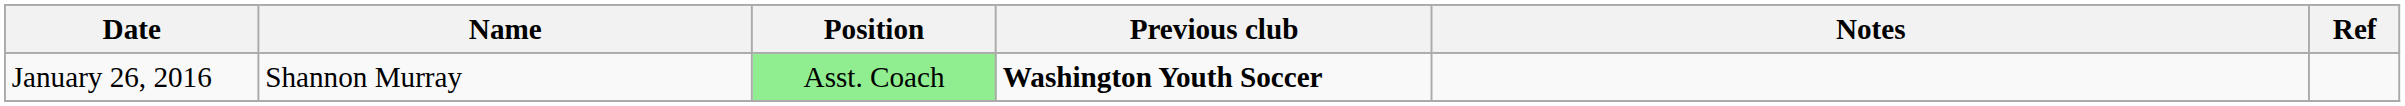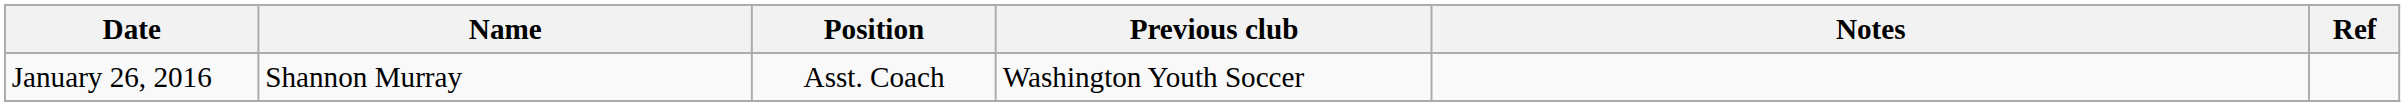(874, 76) lightgreen background -> (874, 76) no background
(1163, 76) bold -> (1154, 76) normal
